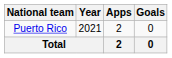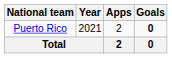(151, 28) normal -> (151, 28) bold
